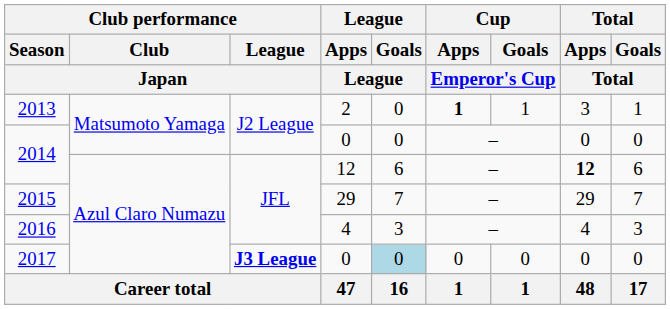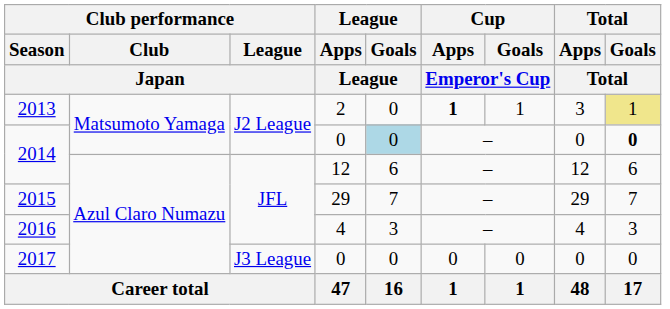(638, 109) no background -> (633, 109) khaki background
(399, 139) no background -> (394, 139) lightblue background
(638, 139) normal -> (633, 139) bold
(585, 169) bold -> (580, 169) normal
(275, 259) bold -> (273, 259) normal
(399, 259) lightblue background -> (394, 259) no background
